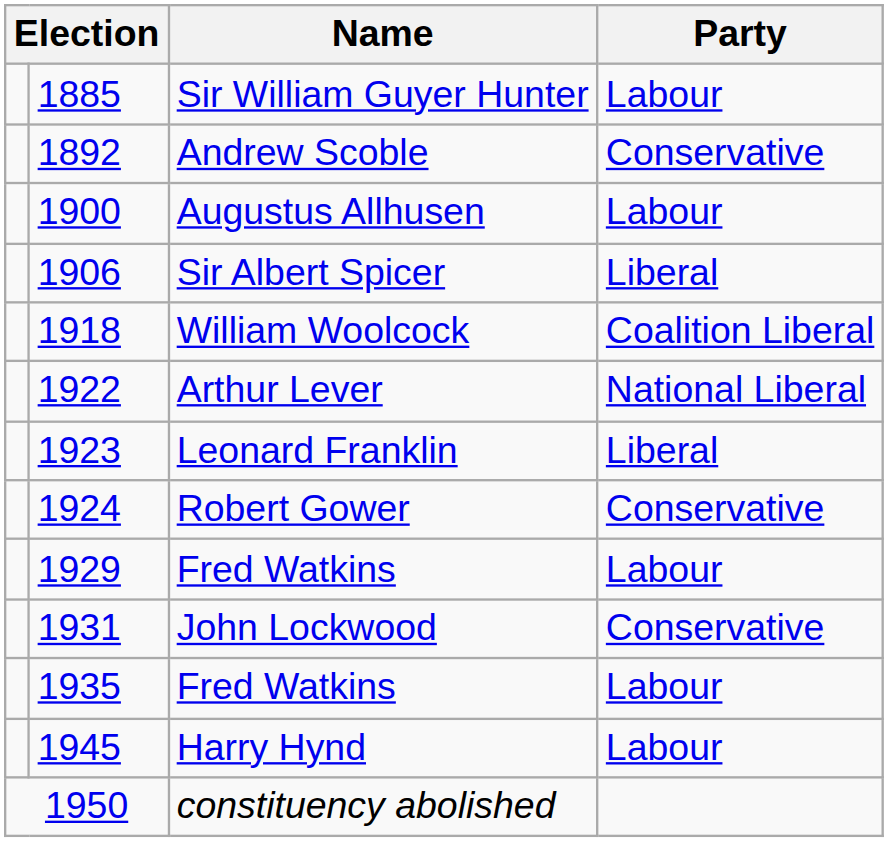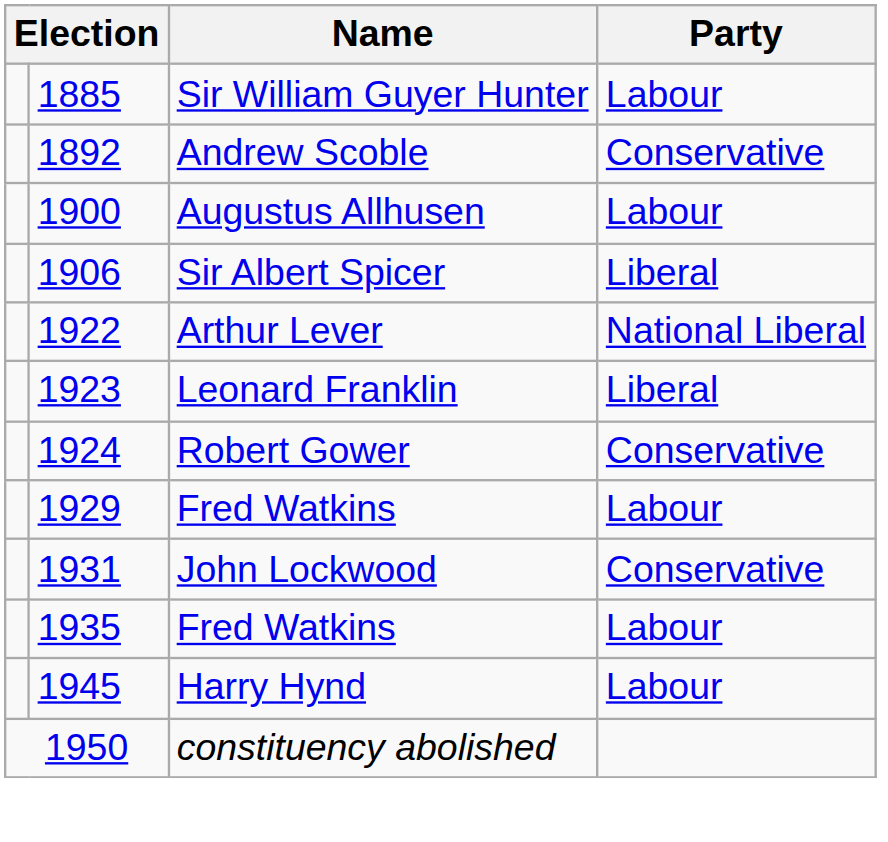- row: (79, 331)
